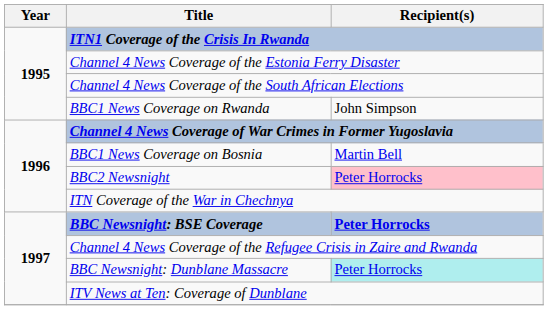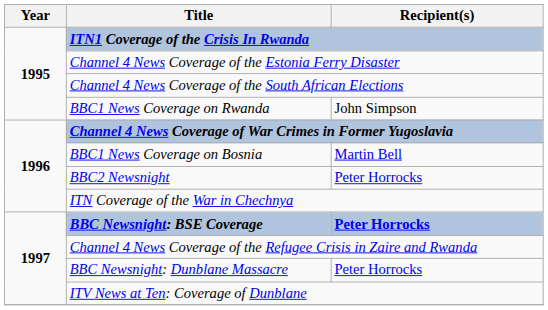(378, 177) pink background -> (378, 177) no background
(378, 270) paleturquoise background -> (378, 270) no background
